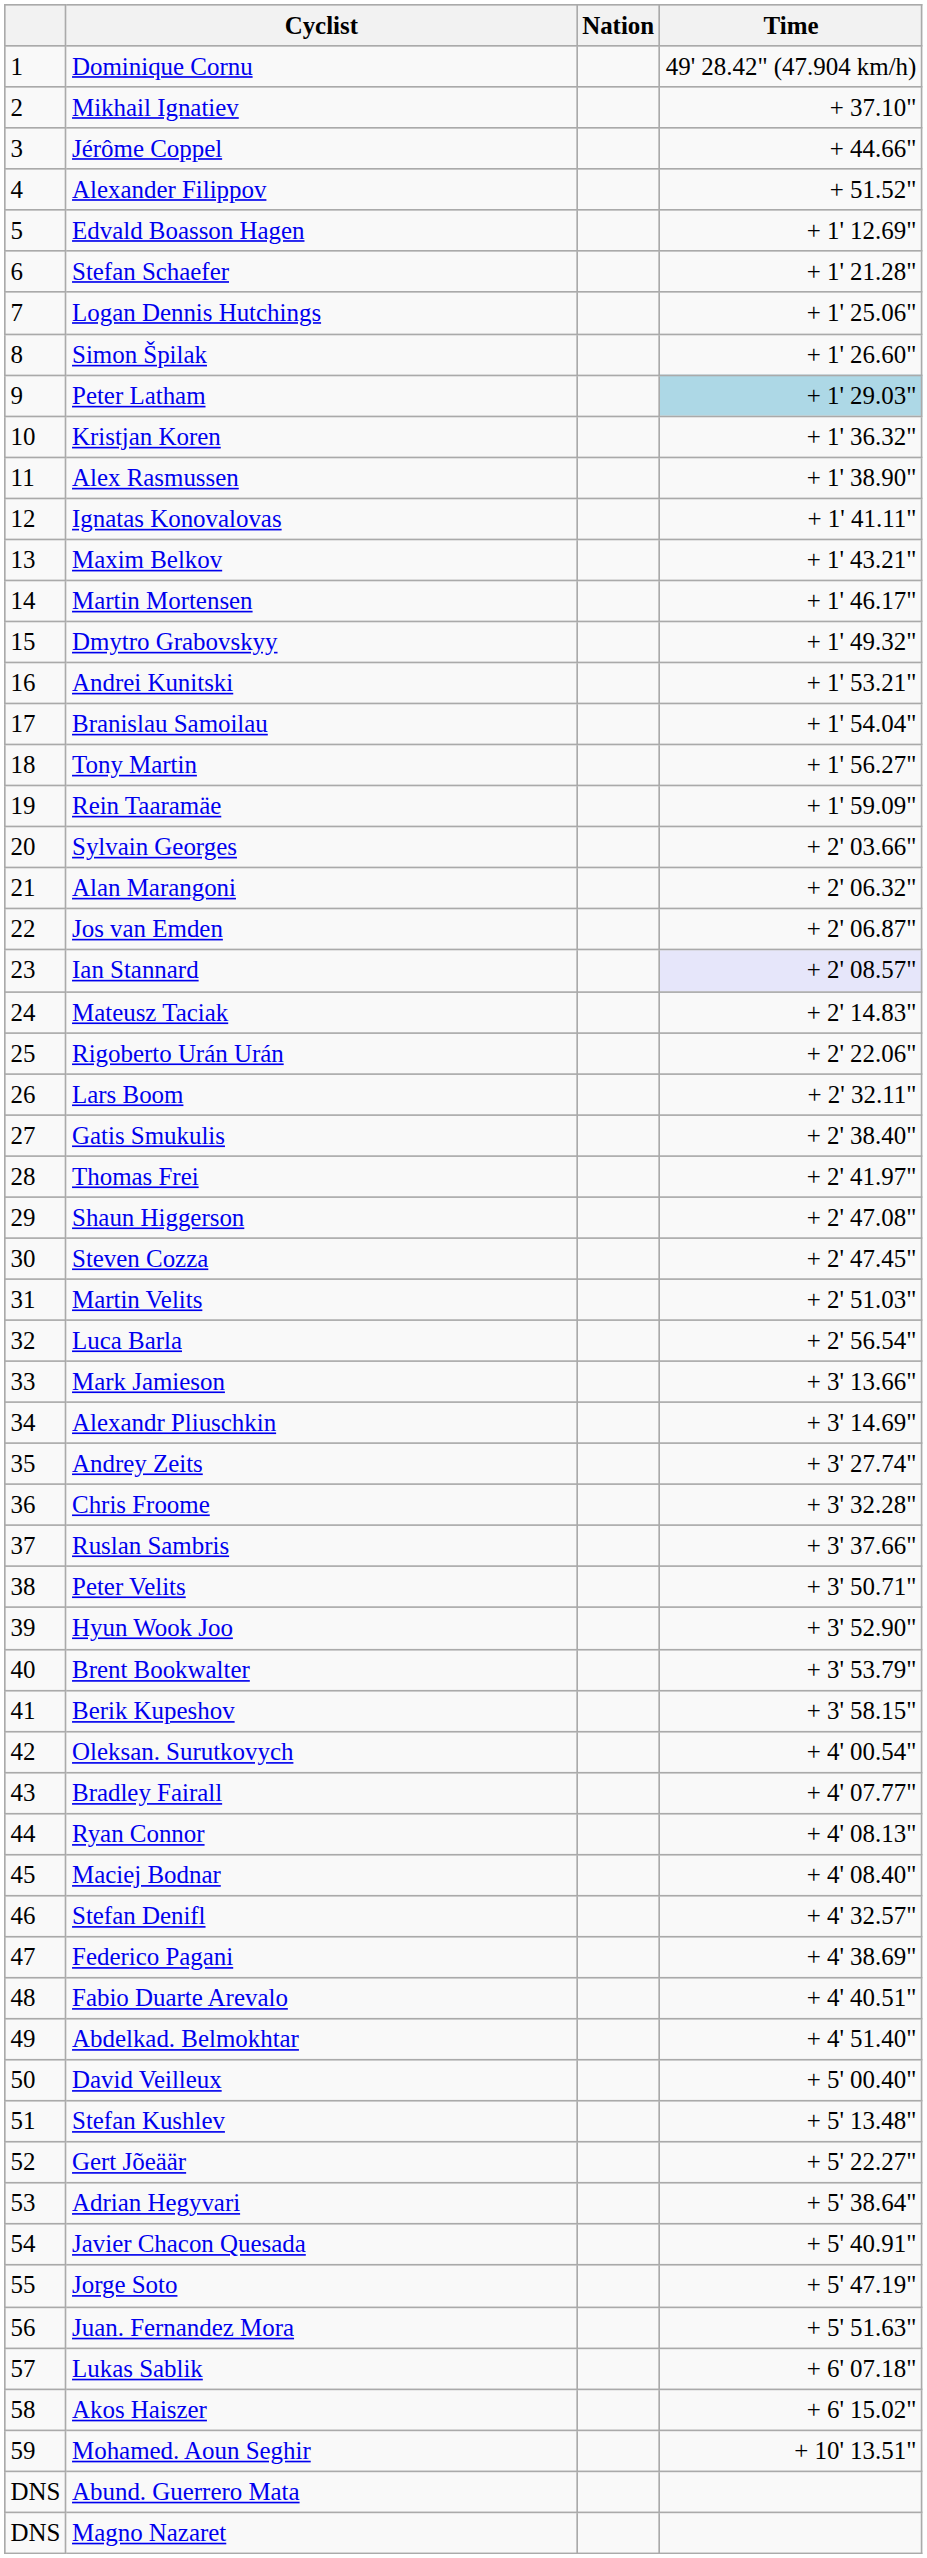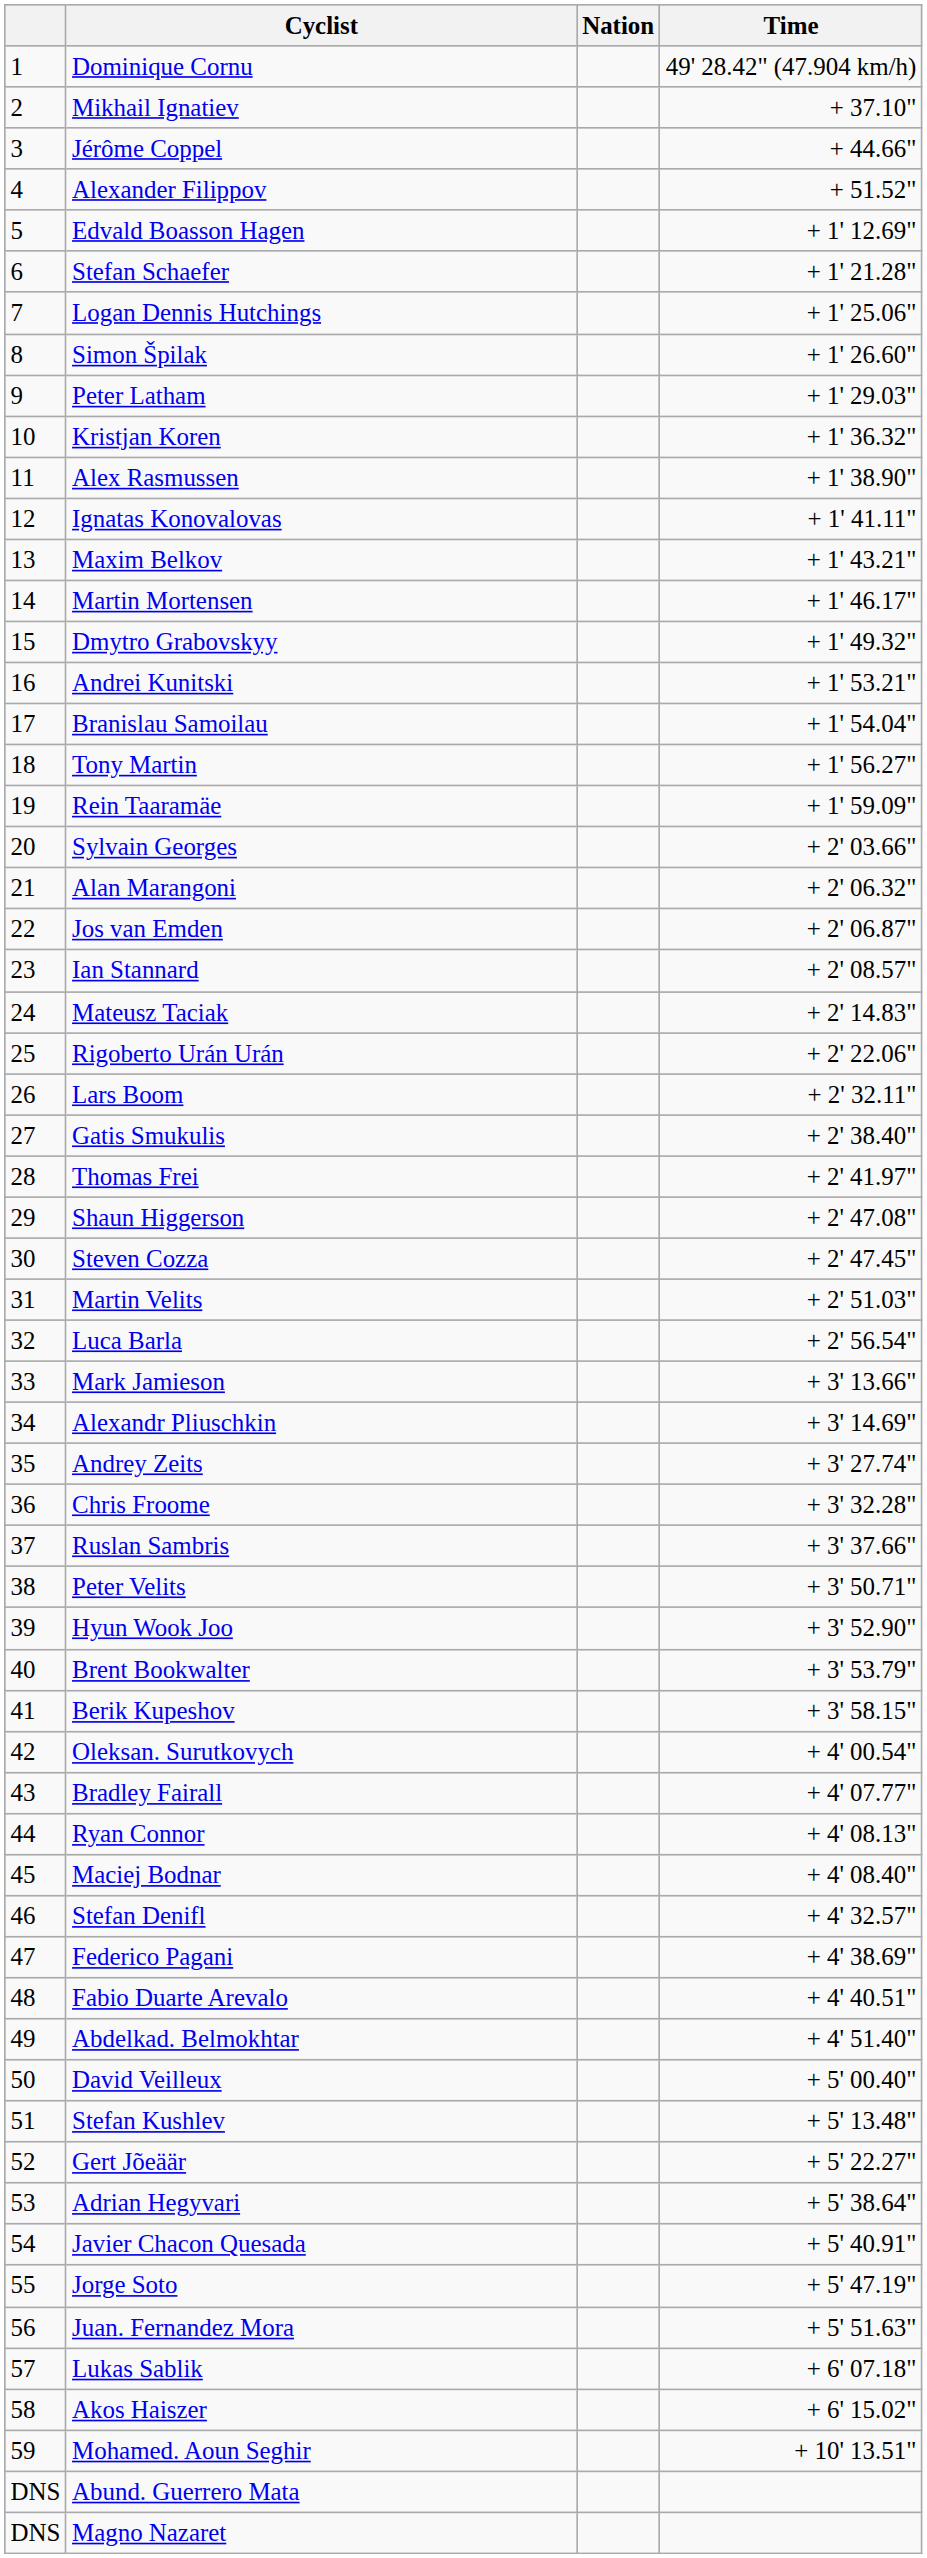(861, 395) lightblue background -> (861, 395) no background
(861, 970) lavender background -> (861, 970) no background
